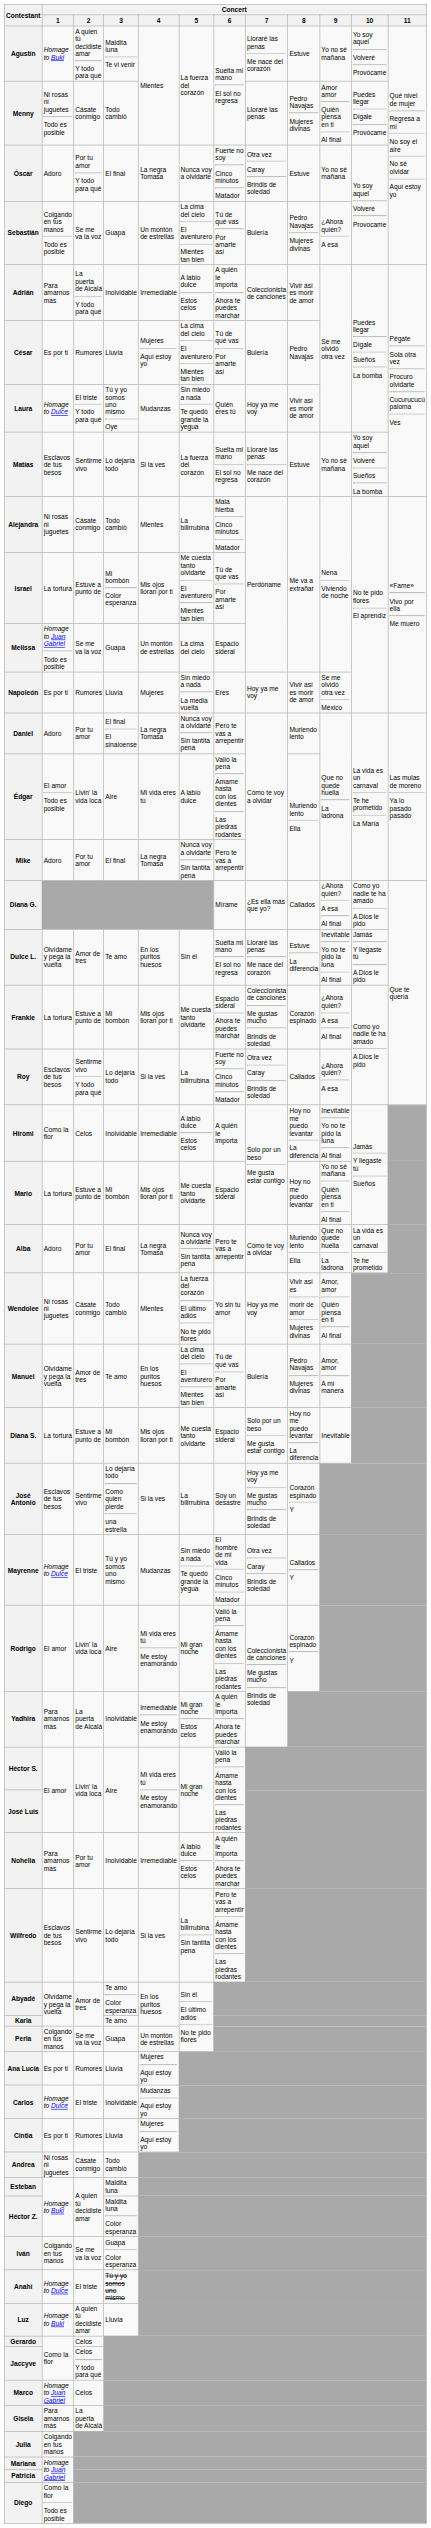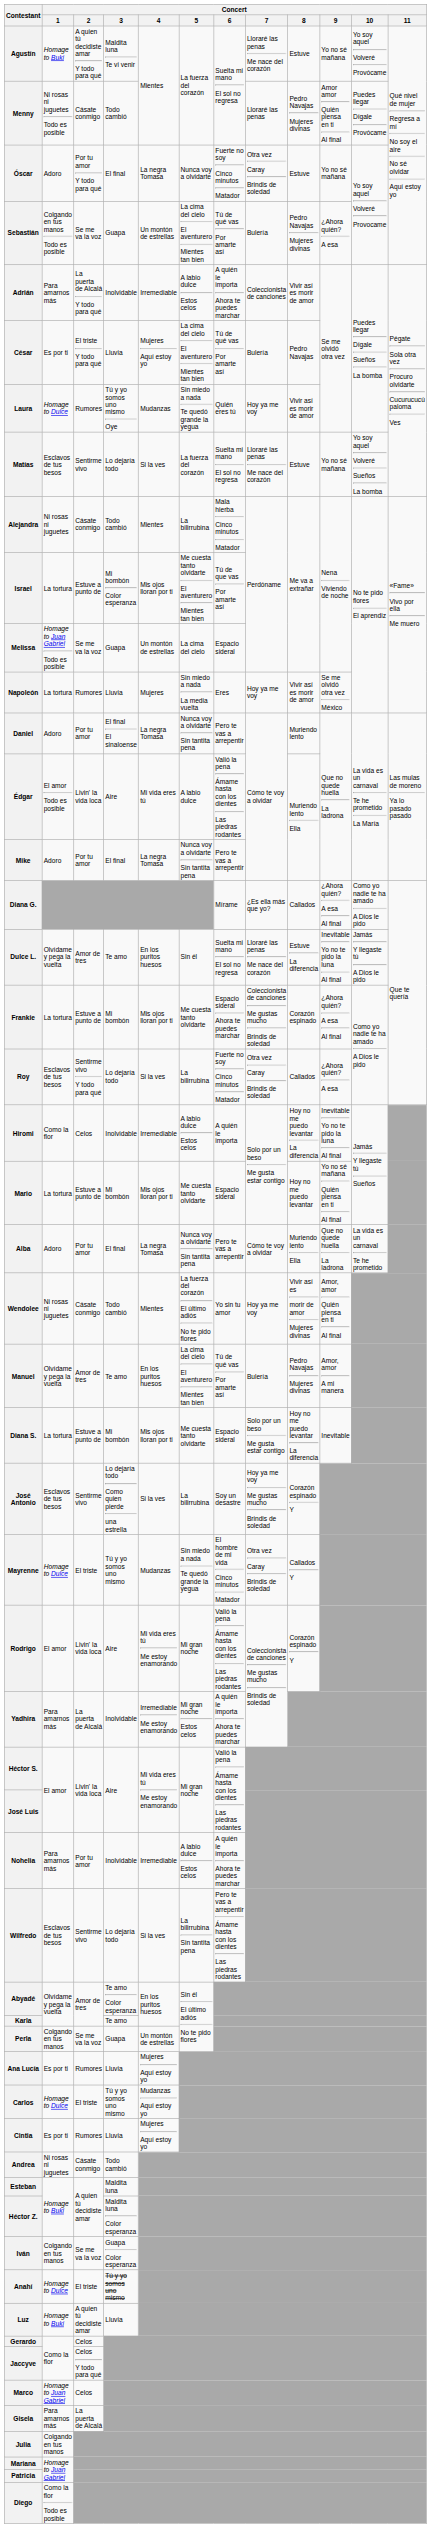(89, 352) Rumores -> (89, 352) El triste Y todo para qué
(89, 408) El triste Y todo para qué -> (89, 408) Rumores
(56, 692) Es por ti -> (58, 692) La tortura
(121, 2102) Inolvidable -> (116, 2102) Tú y yo somos uno mismo
